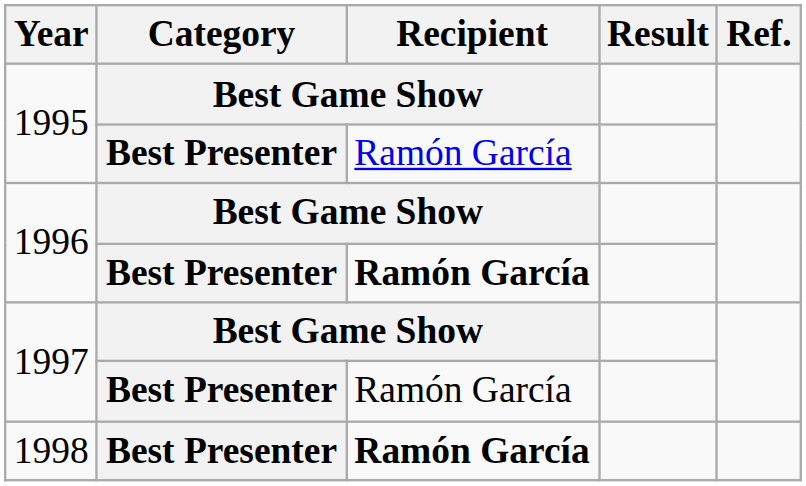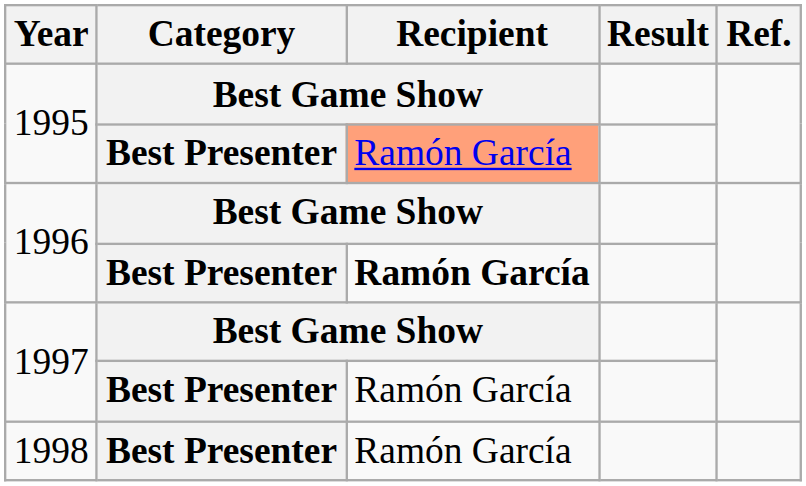(463, 152) no background -> (463, 152) lightsalmon background
(472, 449) bold -> (463, 449) normal
